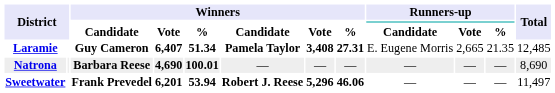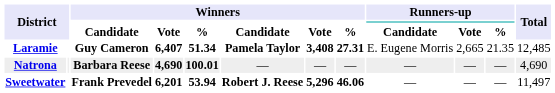(534, 65) 8,690 -> (534, 65) 4,690
